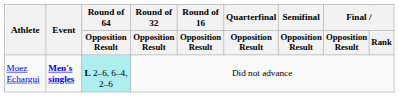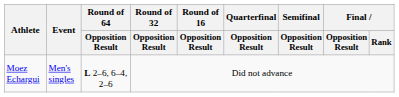(61, 74) bold -> (61, 74) normal
(106, 79) paleturquoise background -> (106, 79) no background
